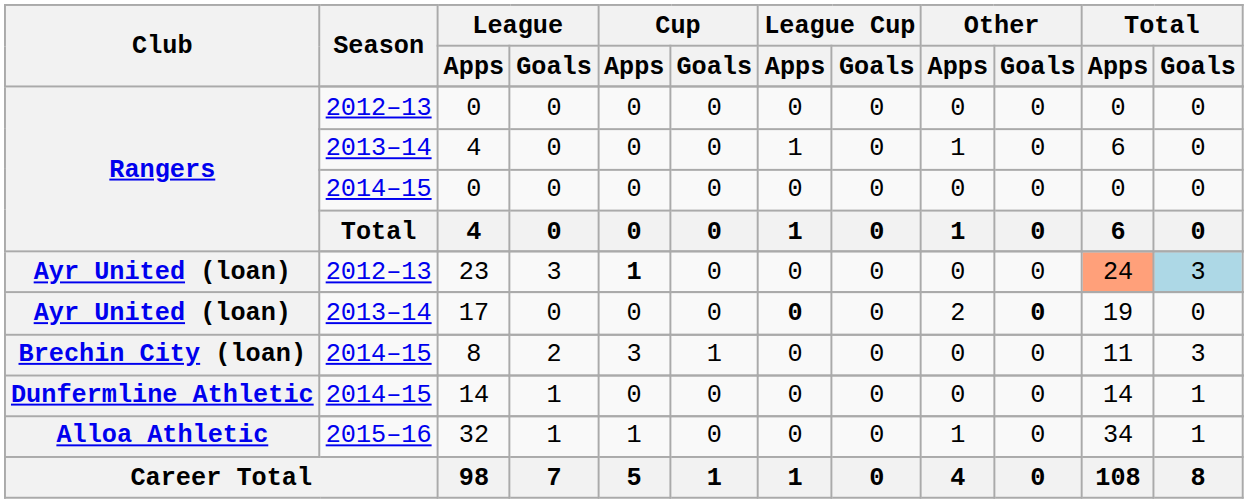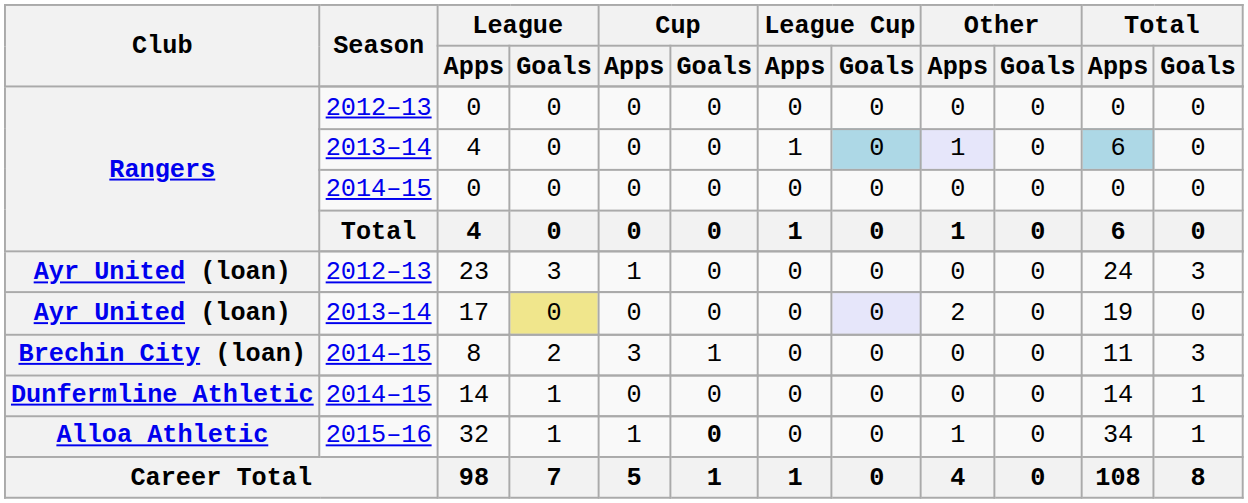(877, 149) no background -> (877, 149) lightblue background
(958, 149) no background -> (958, 149) lavender background
(1118, 149) no background -> (1118, 149) lightblue background
(634, 272) bold -> (634, 272) normal
(1118, 272) lightsalmon background -> (1118, 272) no background
(1198, 272) lightblue background -> (1198, 272) no background
(554, 313) no background -> (554, 313) khaki background
(795, 313) bold -> (795, 313) normal
(877, 313) no background -> (877, 313) lavender background
(1038, 313) bold -> (1038, 313) normal
(714, 437) normal -> (714, 437) bold
